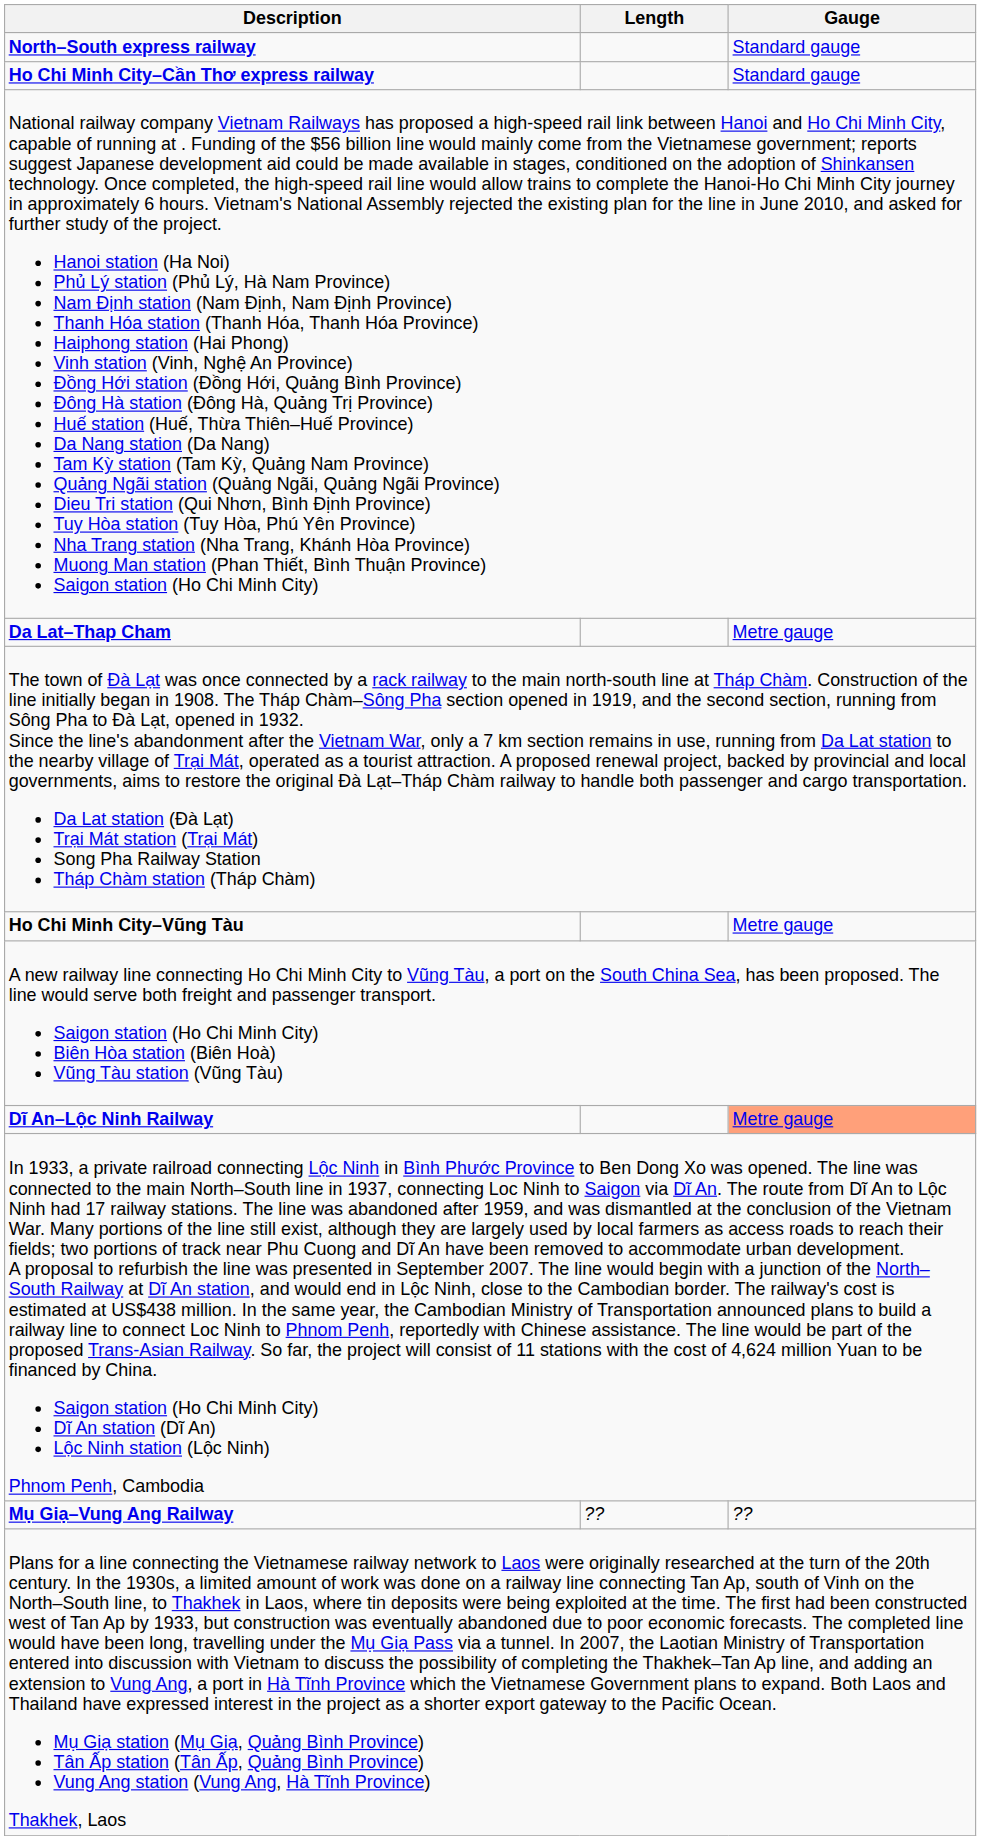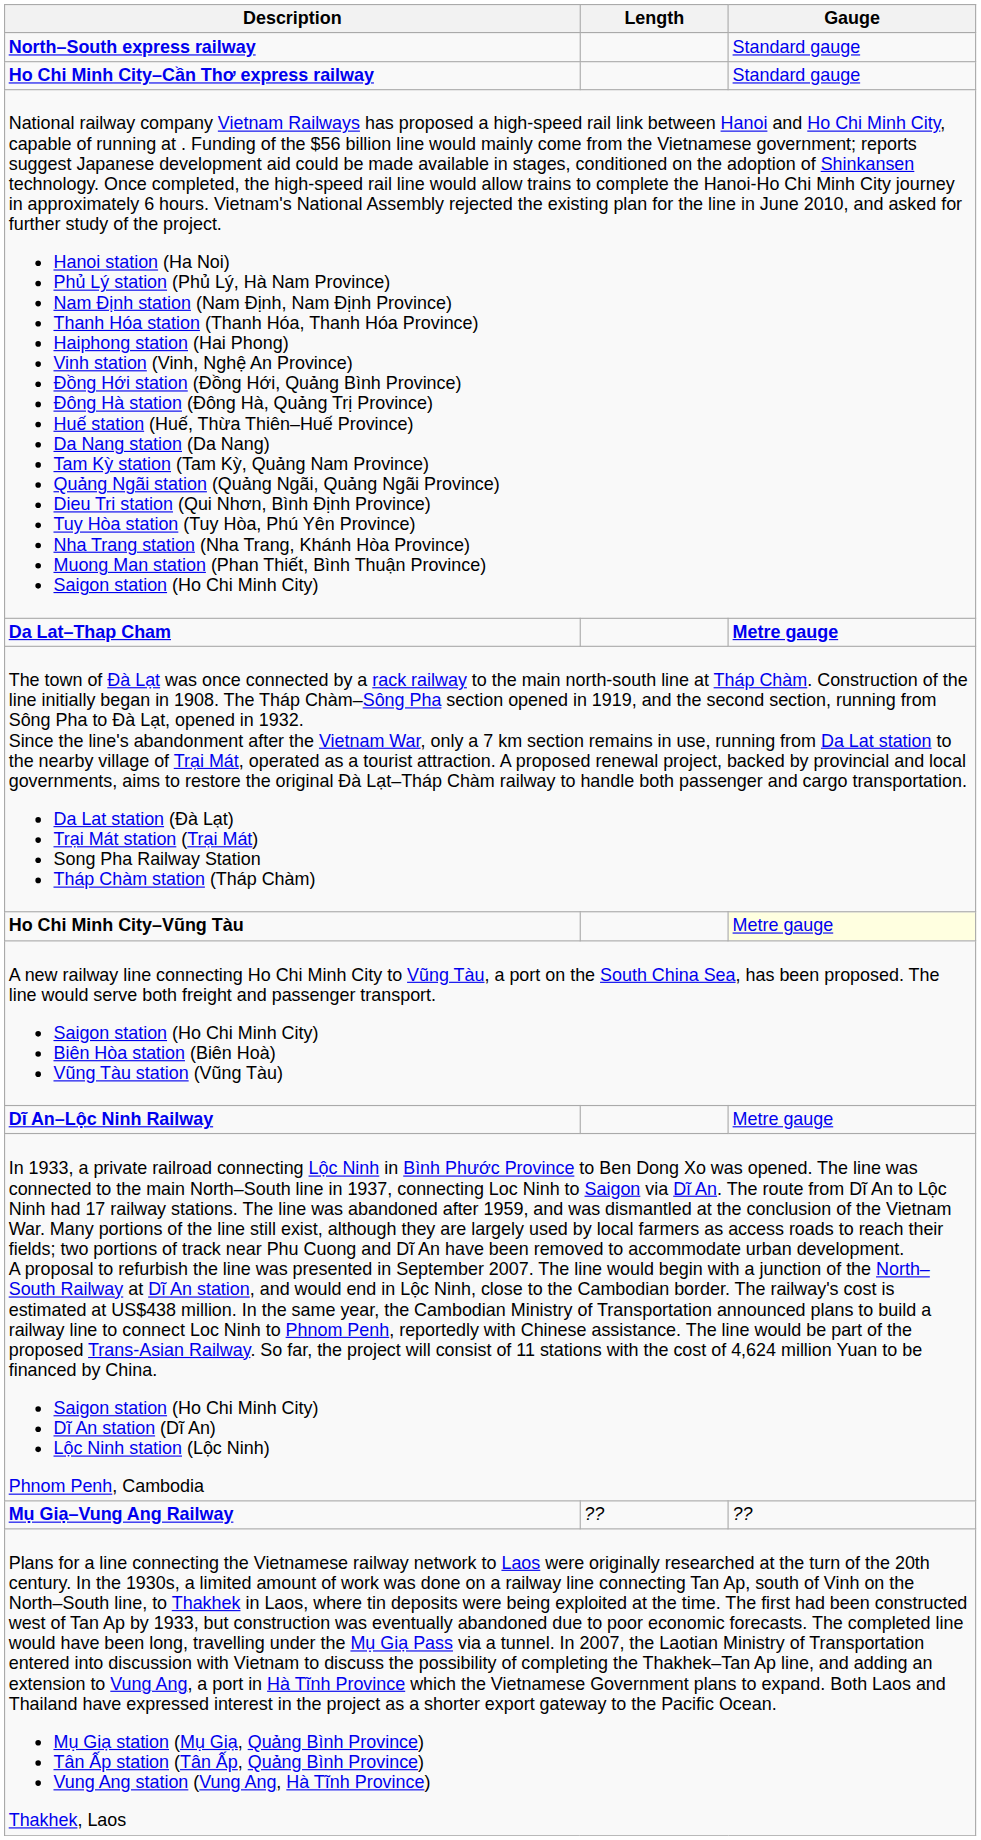(783, 631) normal -> (785, 631) bold
(783, 926) no background -> (783, 926) lightyellow background
(783, 1119) lightsalmon background -> (783, 1119) no background
